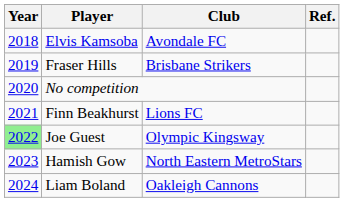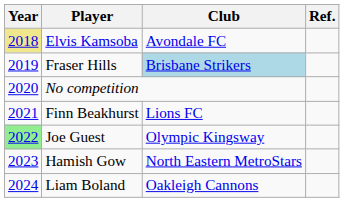(23, 40) no background -> (23, 40) khaki background
(198, 64) no background -> (198, 64) lightblue background
